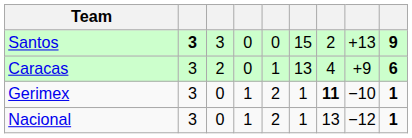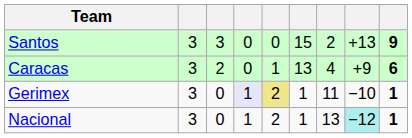(192, 42) bold -> (192, 42) normal
(248, 94) no background -> (248, 94) lavender background
(275, 94) no background -> (275, 94) khaki background
(331, 94) bold -> (331, 94) normal
(362, 119) no background -> (362, 119) paleturquoise background
